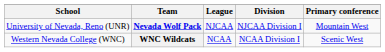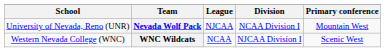(269, 26) NJCAA Division I -> (269, 26) NCAA Division I
(269, 40) NCAA Division I -> (269, 40) NJCAA Division I
